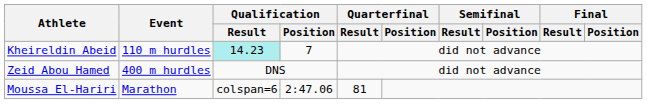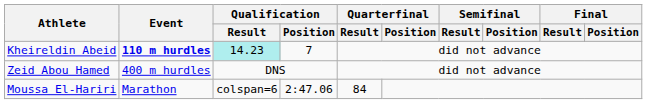(166, 51) normal -> (166, 51) bold
(360, 89) 81 -> (360, 89) 84
